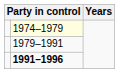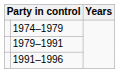(38, 28) lightyellow background -> (38, 28) no background
(38, 60) bold -> (38, 60) normal
